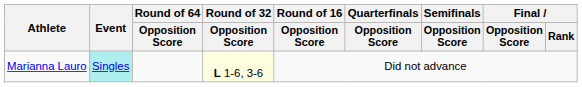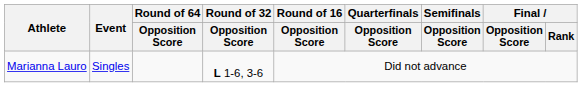(111, 67) paleturquoise background -> (111, 67) no background
(239, 73) lightyellow background -> (239, 73) no background
